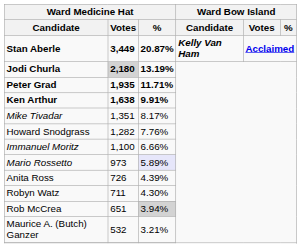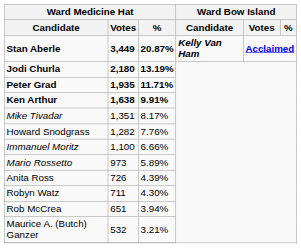(122, 69) lightgrey background -> (122, 69) no background
(154, 162) lavender background -> (154, 162) no background
(154, 208) lightgrey background -> (154, 208) no background
